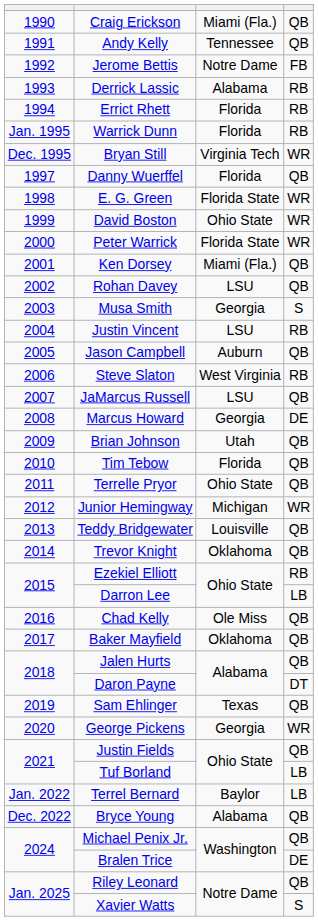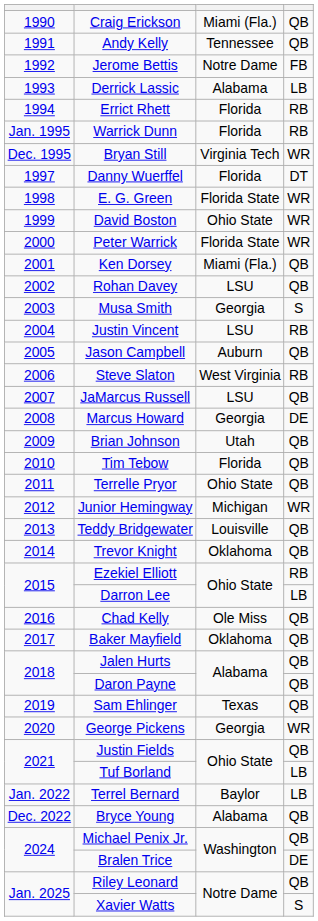(299, 88) RB -> (299, 88) LB
(299, 176) QB -> (299, 176) DT
(299, 684) DT -> (299, 684) QB
